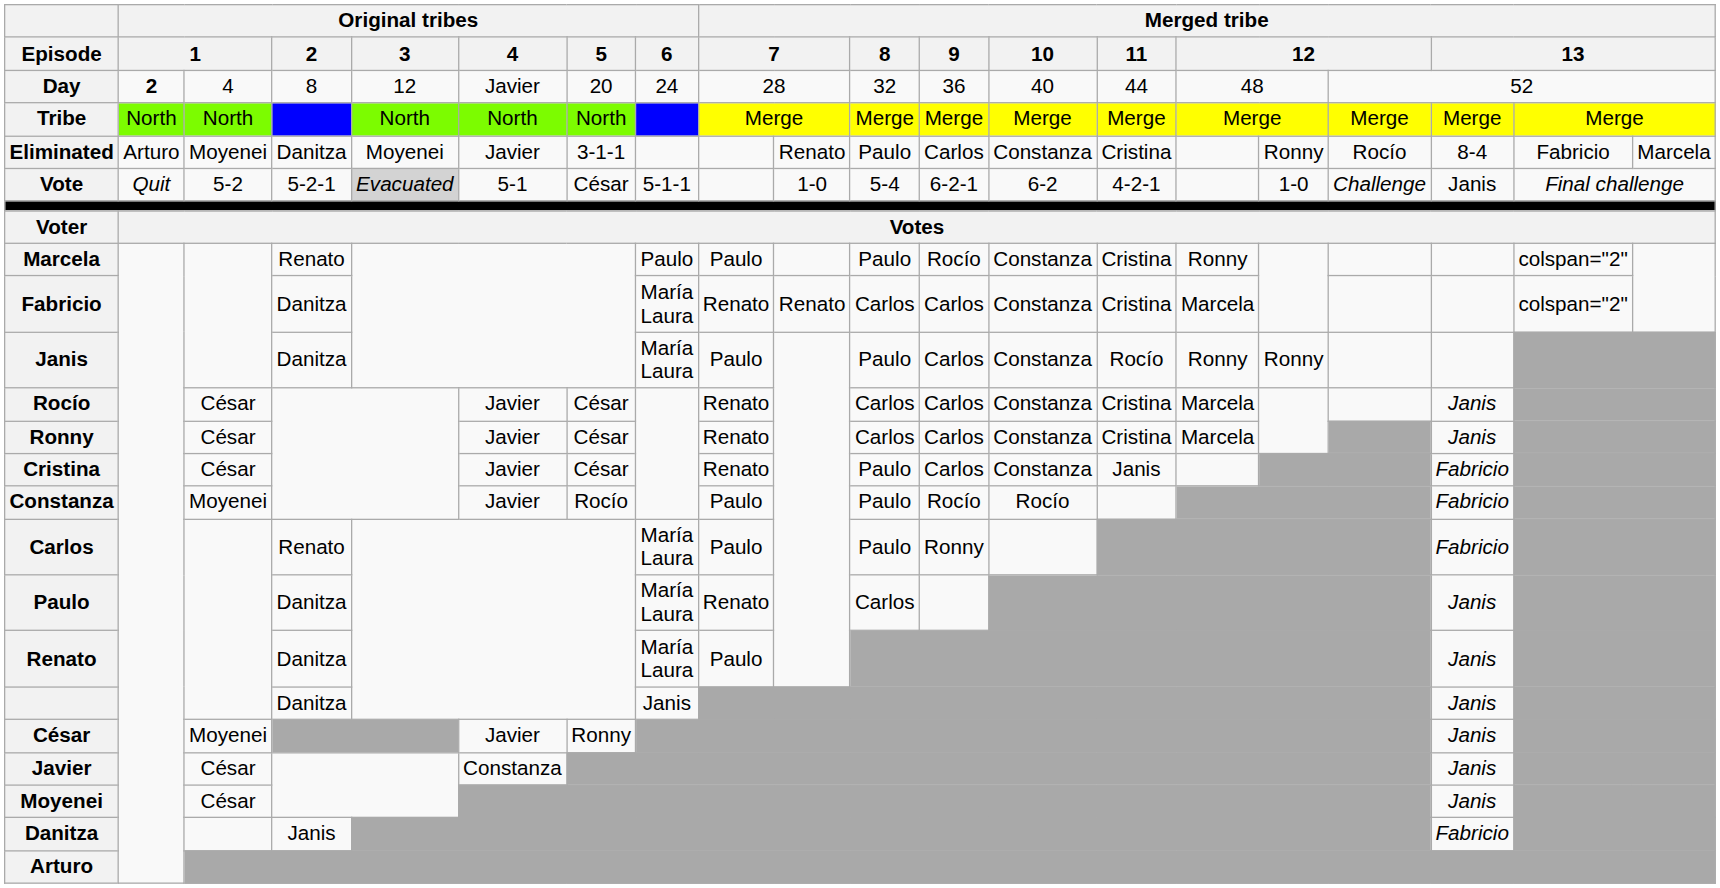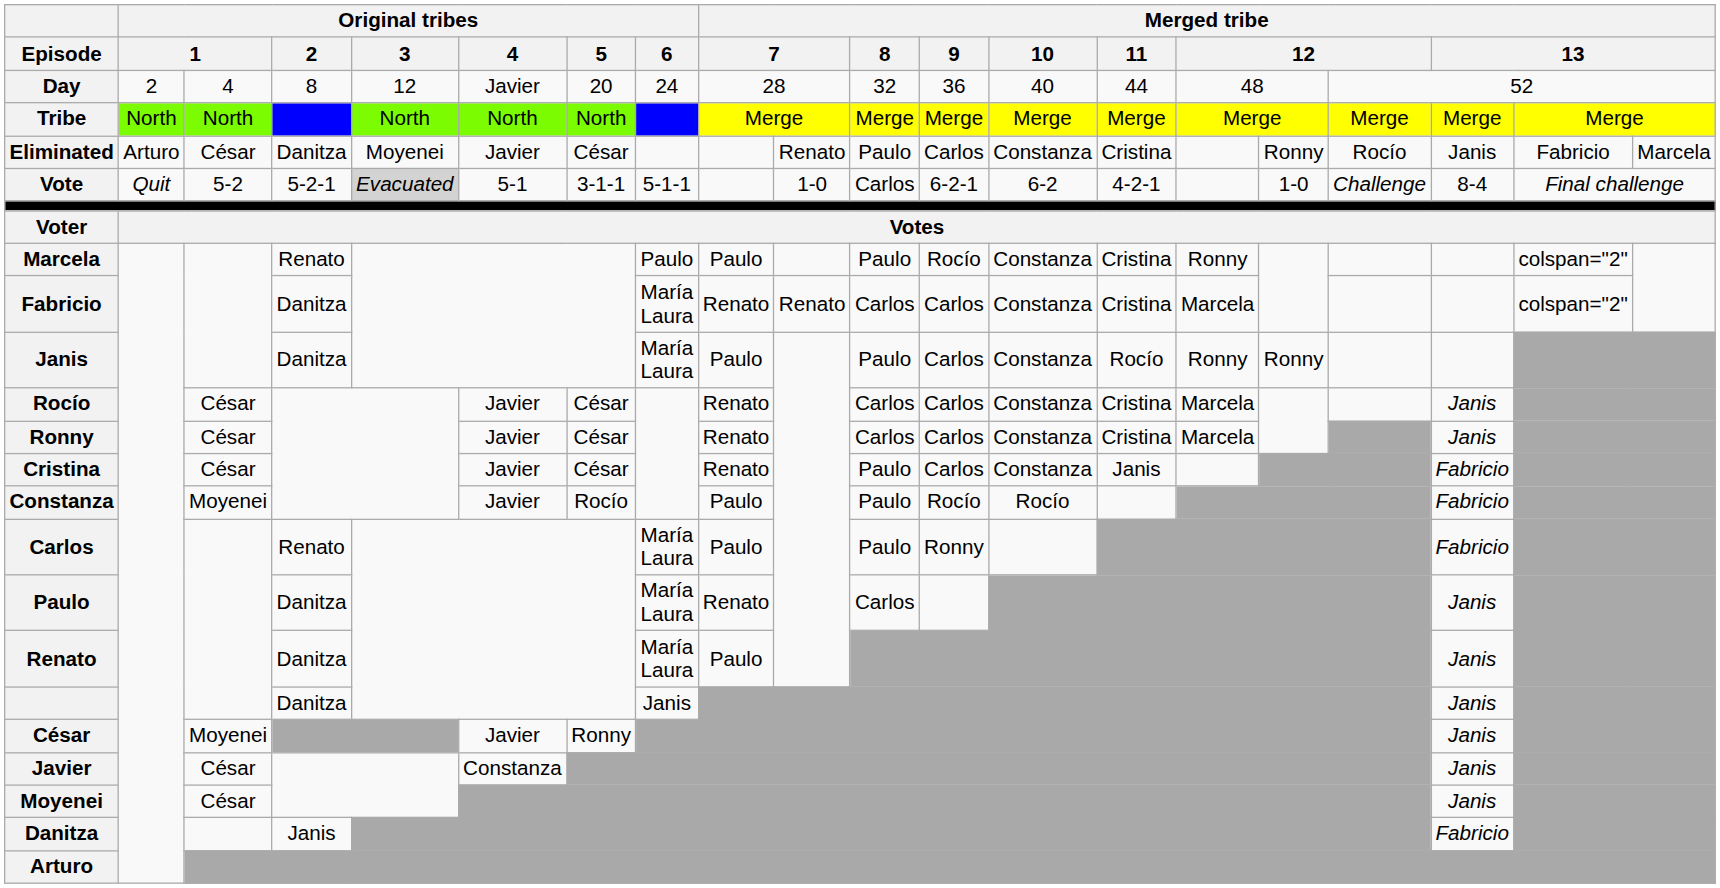(151, 86) bold -> (151, 86) normal
(228, 151) Moyenei -> (228, 151) César
(601, 151) 3-1-1 -> (601, 151) César
(1472, 151) 8-4 -> (1472, 151) Janis
(601, 184) César -> (601, 184) 3-1-1
(885, 184) 5-4 -> (885, 184) Carlos
(1472, 184) Janis -> (1472, 184) 8-4
